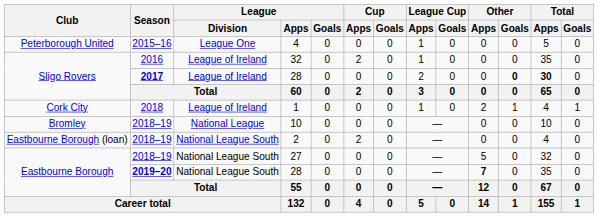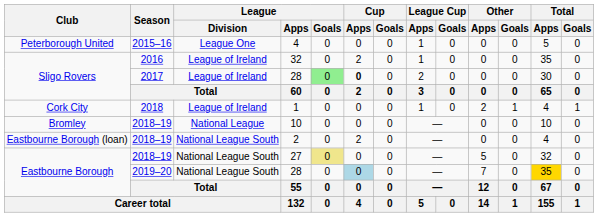(152, 76) bold -> (152, 76) normal
(327, 76) no background -> (327, 76) lightgreen background
(359, 76) normal -> (359, 76) bold
(515, 76) bold -> (515, 76) normal
(546, 76) bold -> (546, 76) normal
(327, 156) no background -> (327, 156) khaki background
(152, 172) bold -> (152, 172) normal
(359, 172) no background -> (359, 172) lightblue background
(484, 172) bold -> (484, 172) normal
(546, 172) no background -> (546, 172) gold background
